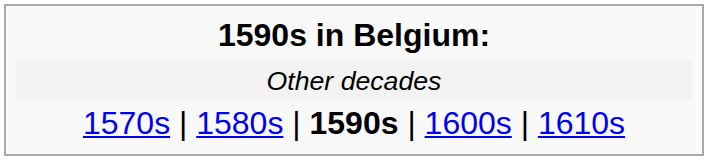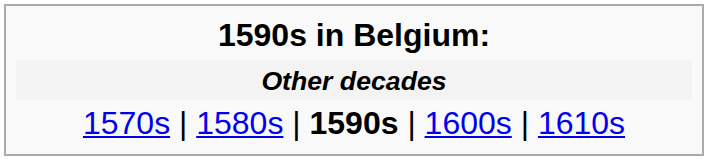(354, 81) normal -> (354, 79) bold
